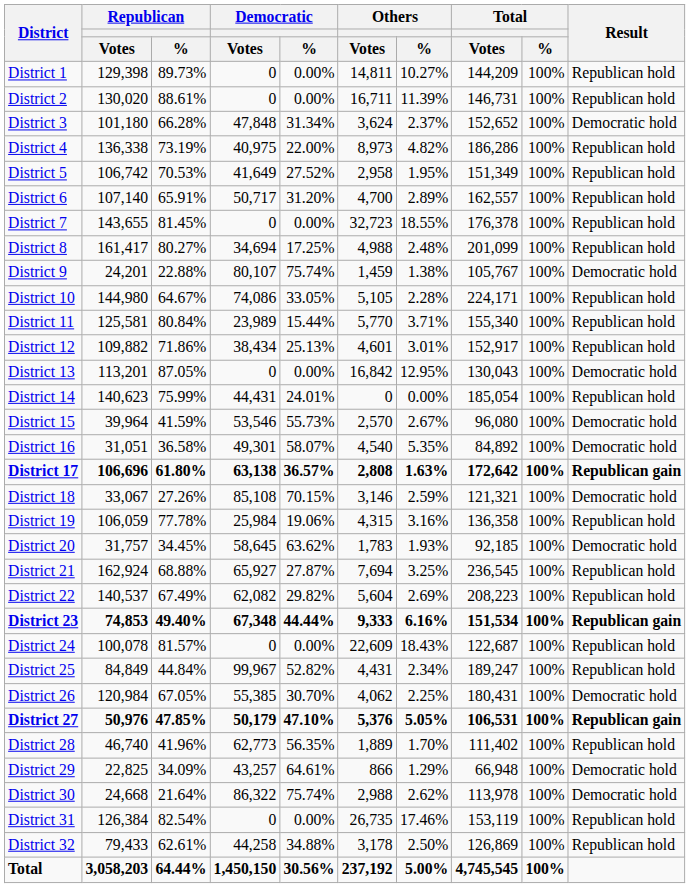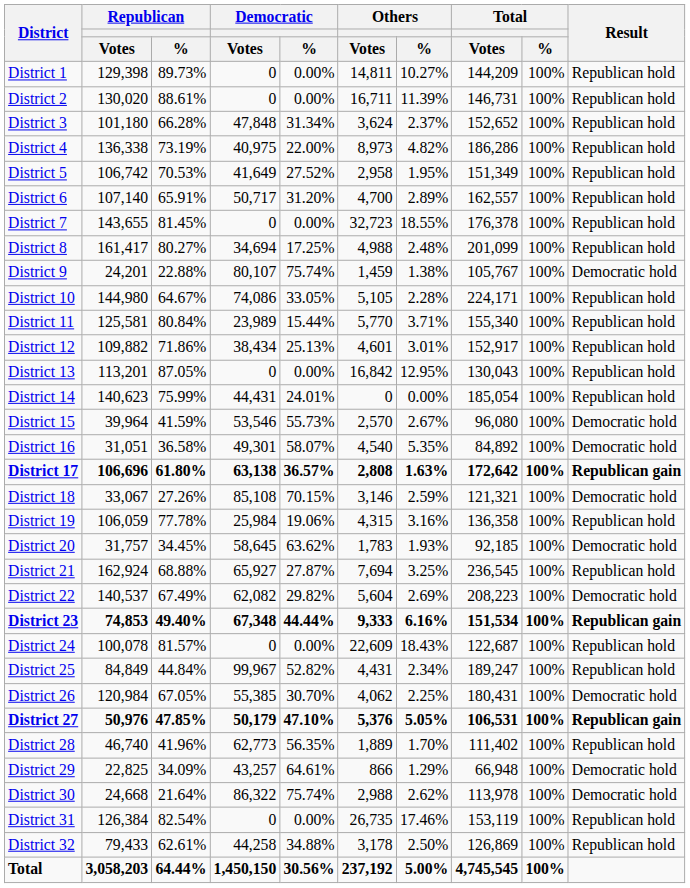(624, 123) Democratic hold -> (623, 123) Republican hold
(624, 372) Democratic hold -> (623, 372) Republican hold
(623, 596) Republican hold -> (624, 596) Democratic hold
